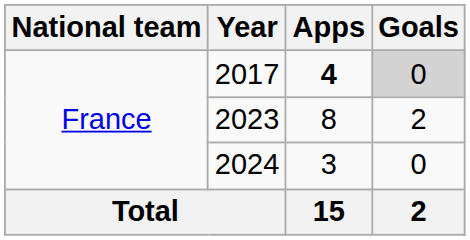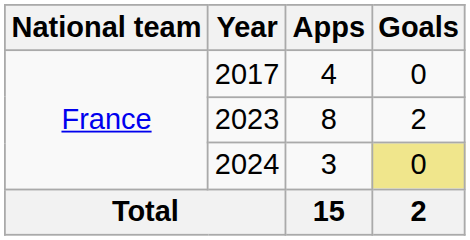(329, 73) bold -> (329, 73) normal
(419, 73) lightgrey background -> (419, 73) no background
(419, 165) no background -> (419, 165) khaki background
